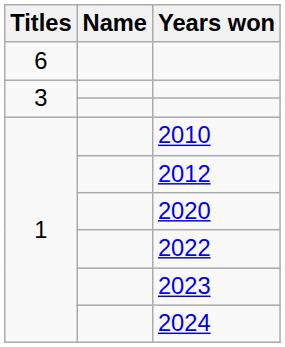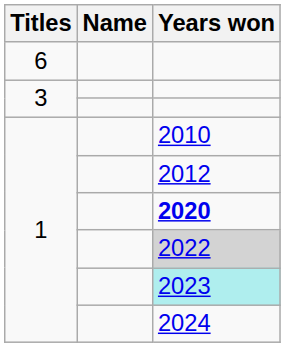(184, 211) normal -> (184, 211) bold
(184, 248) no background -> (184, 248) lightgrey background
(184, 286) no background -> (184, 286) paleturquoise background
